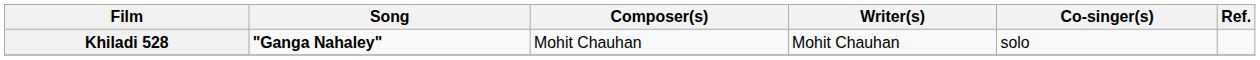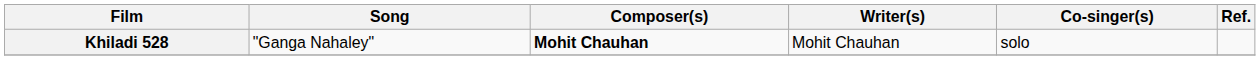(317, 42) bold -> (313, 42) normal
(588, 42) normal -> (591, 42) bold
